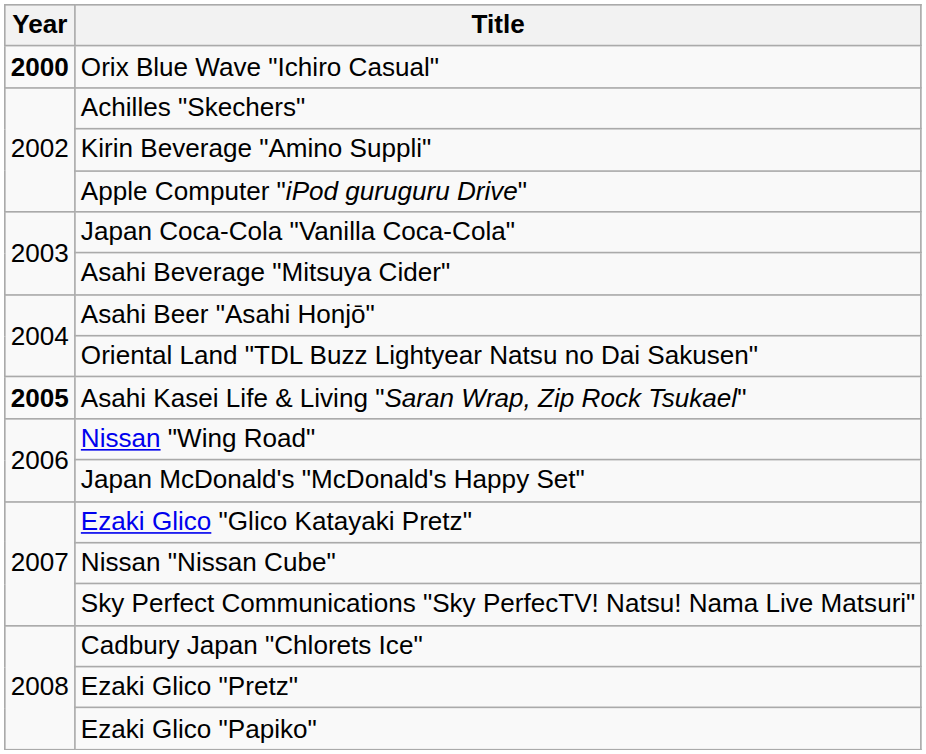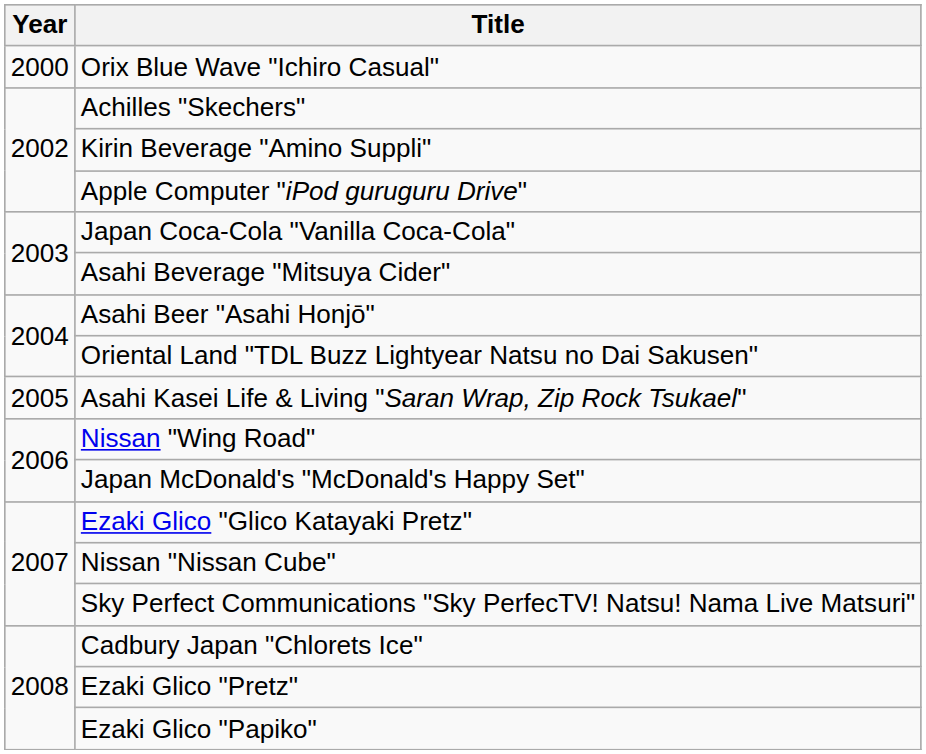(40, 66) bold -> (40, 66) normal
(40, 397) bold -> (40, 397) normal
